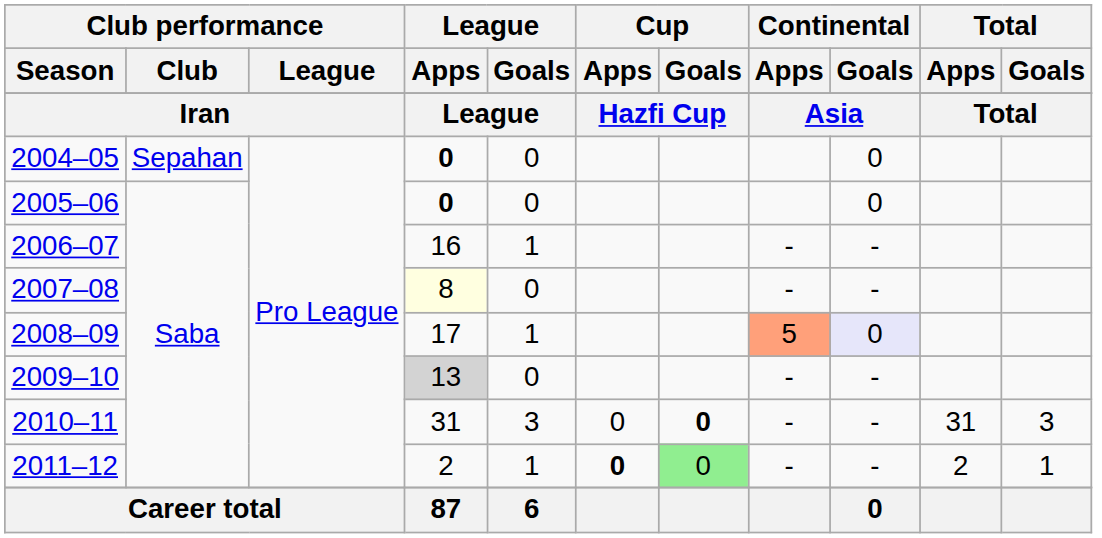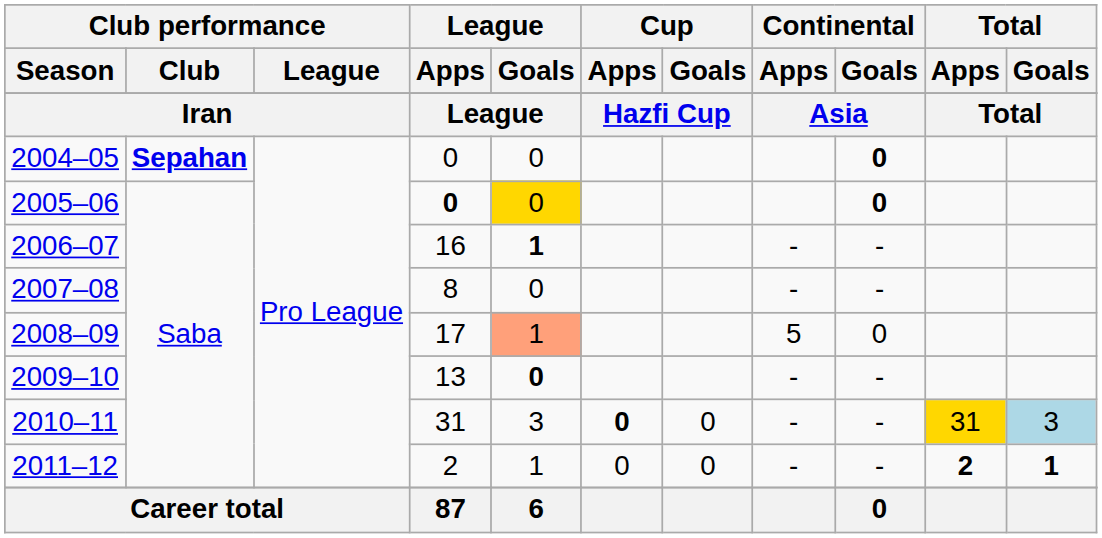(187, 158) normal -> (189, 158) bold
(446, 158) bold -> (450, 158) normal
(875, 158) normal -> (880, 158) bold
(532, 202) no background -> (536, 202) gold background
(875, 202) normal -> (880, 202) bold
(532, 245) normal -> (536, 245) bold
(446, 289) lightyellow background -> (450, 289) no background
(532, 333) no background -> (536, 333) lightsalmon background
(789, 333) lightsalmon background -> (794, 333) no background
(875, 333) lavender background -> (880, 333) no background
(446, 377) lightgrey background -> (450, 377) no background
(532, 377) normal -> (536, 377) bold
(618, 421) normal -> (622, 421) bold
(703, 421) bold -> (708, 421) normal
(961, 421) no background -> (965, 421) gold background
(1047, 421) no background -> (1051, 421) lightblue background
(618, 465) bold -> (622, 465) normal
(703, 465) lightgreen background -> (708, 465) no background
(961, 465) normal -> (965, 465) bold
(1047, 465) normal -> (1051, 465) bold
